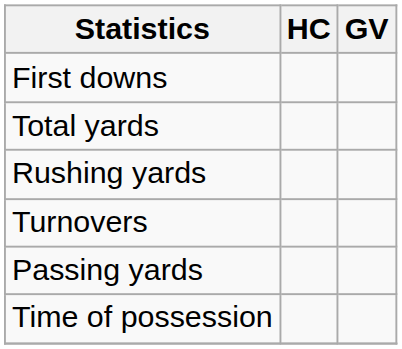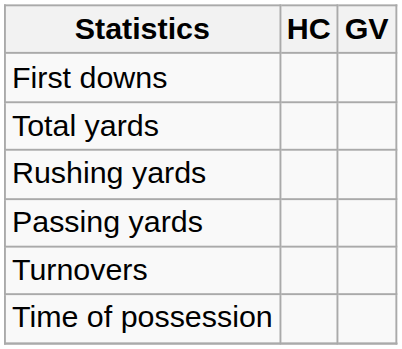rows swapped: (107, 270) <-> (80, 221)
